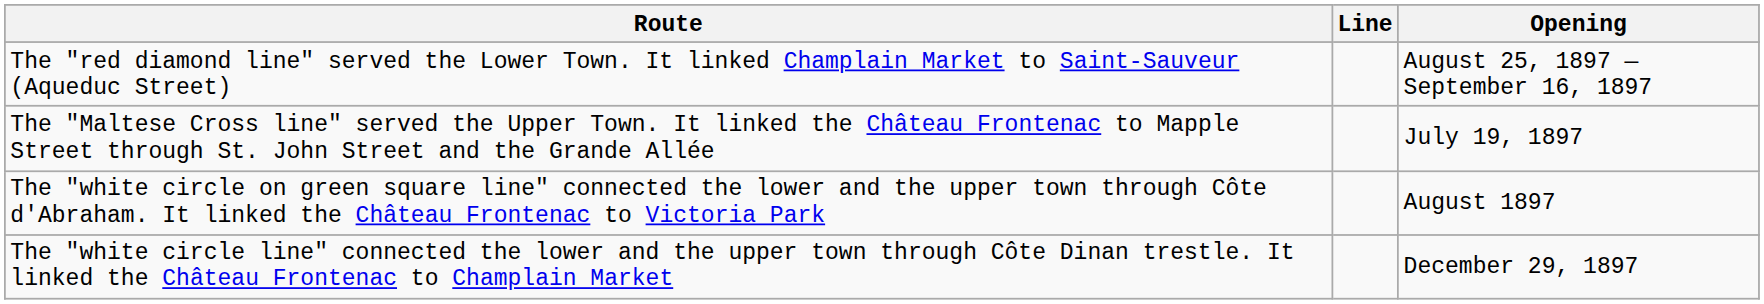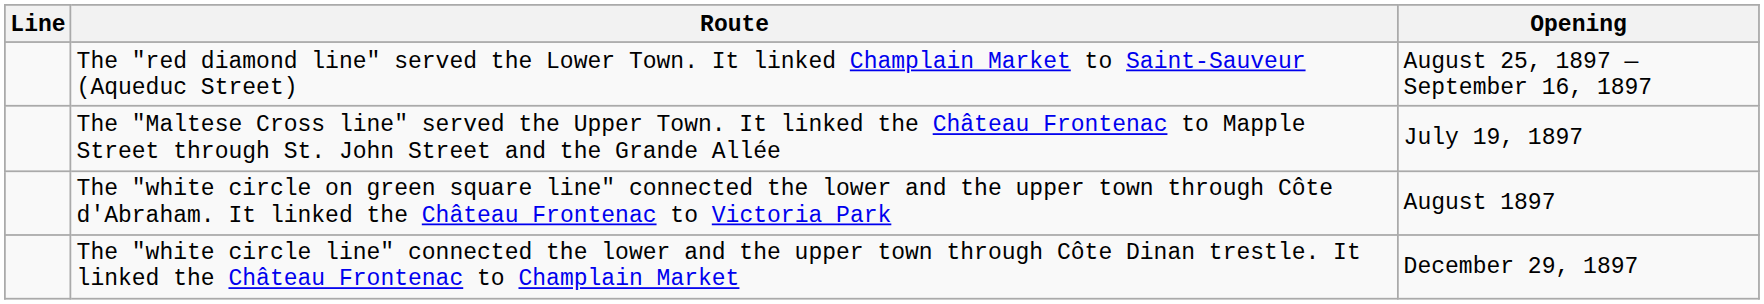columns swapped: (1365, 24) <-> (668, 24)
